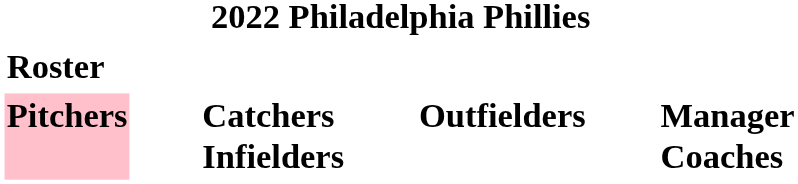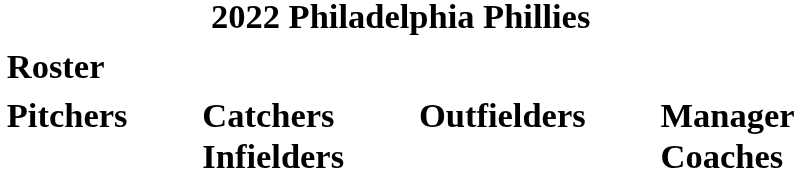(67, 115) pink background -> (67, 115) no background
